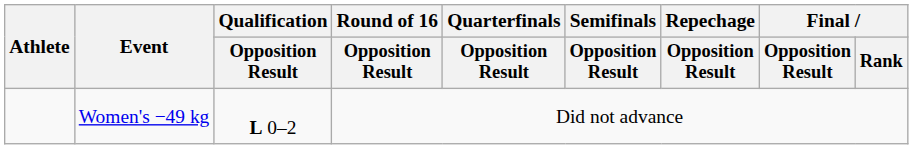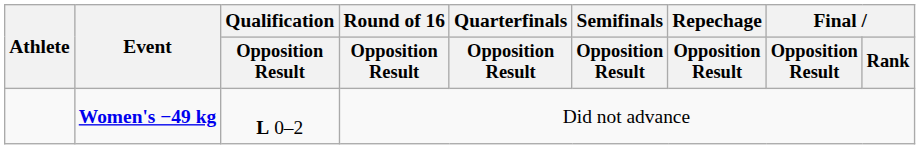(144, 116) normal -> (147, 116) bold
